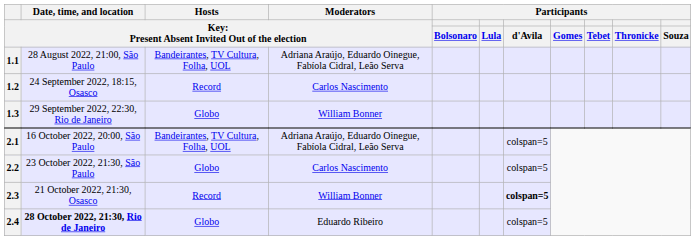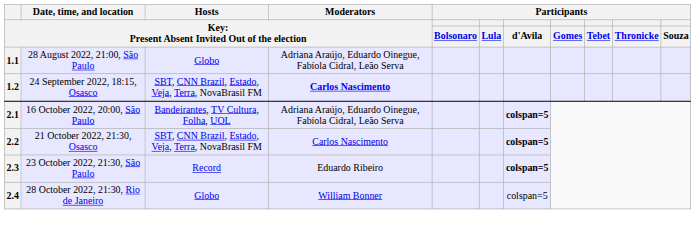(207, 60) Bandeirantes, TV Cultura, Folha, UOL -> (207, 60) Globo
(207, 87) Record -> (207, 87) SBT, CNN Brazil, Estado, Veja, Terra, NovaBrasil FM
(350, 87) normal -> (350, 87) bold
- row: (13, 114)
(527, 141) normal -> (527, 114) bold
(83, 168) 23 October 2022, 21:30, São Paulo -> (83, 141) 21 October 2022, 21:30, Osasco
(207, 168) Globo -> (207, 141) SBT, CNN Brazil, Estado, Veja, Terra, NovaBrasil FM
(527, 168) normal -> (527, 141) bold
(83, 195) 21 October 2022, 21:30, Osasco -> (83, 168) 23 October 2022, 21:30, São Paulo
(350, 195) William Bonner -> (350, 168) Eduardo Ribeiro
(83, 222) bold -> (83, 195) normal
(350, 222) Eduardo Ribeiro -> (350, 195) William Bonner
